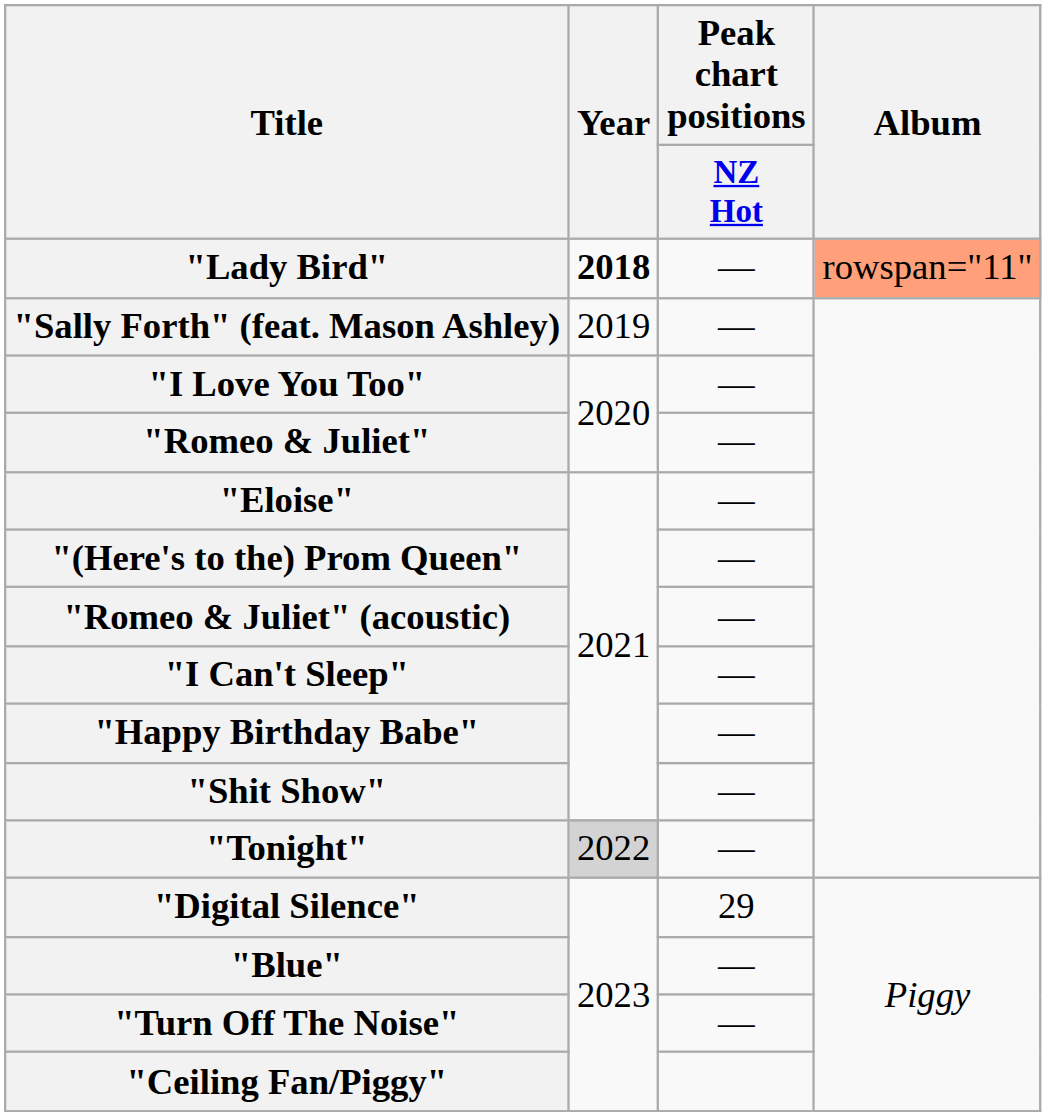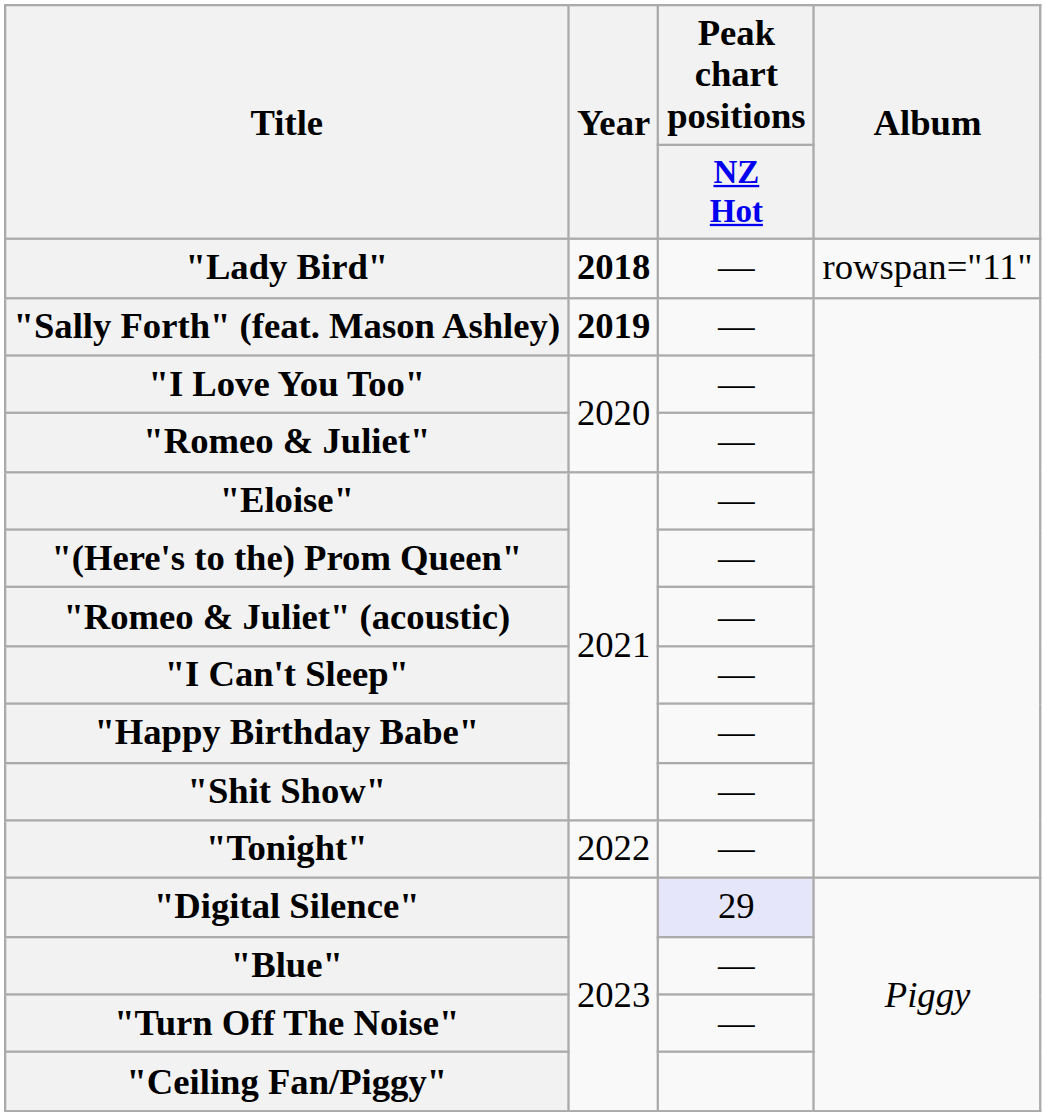(927, 267) lightsalmon background -> (927, 267) no background
(614, 325) normal -> (614, 325) bold
(614, 848) lightgrey background -> (614, 848) no background
(736, 906) no background -> (736, 906) lavender background
